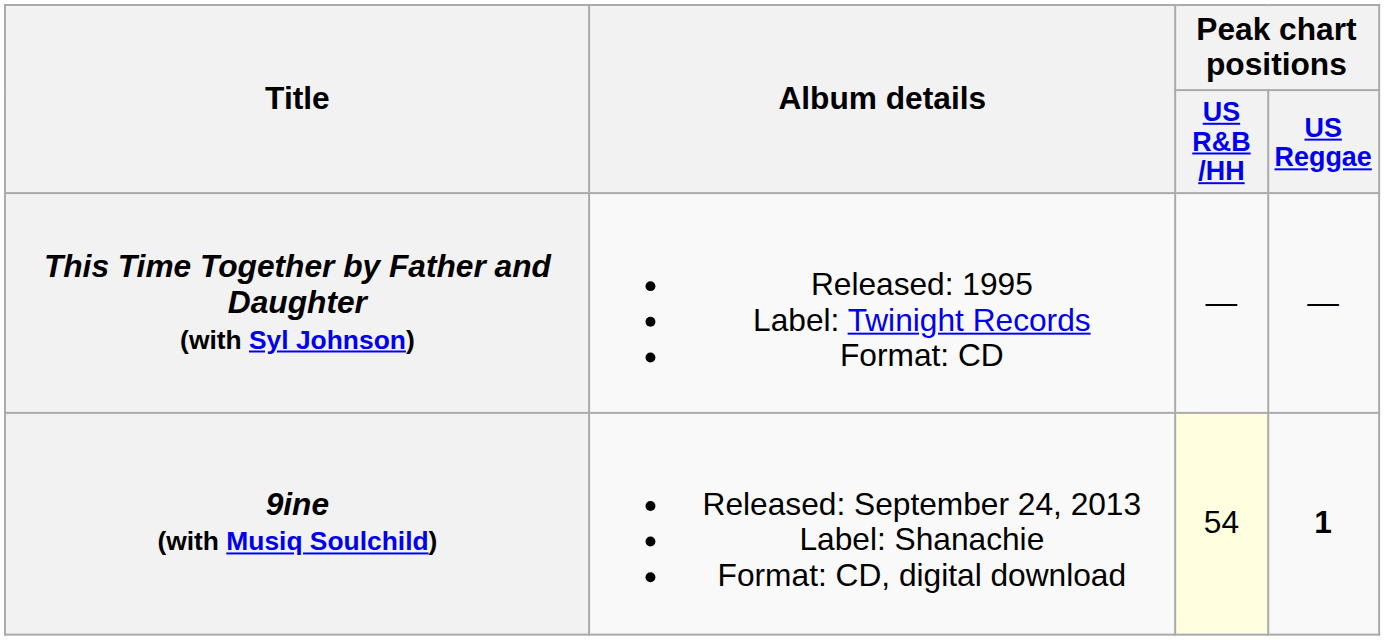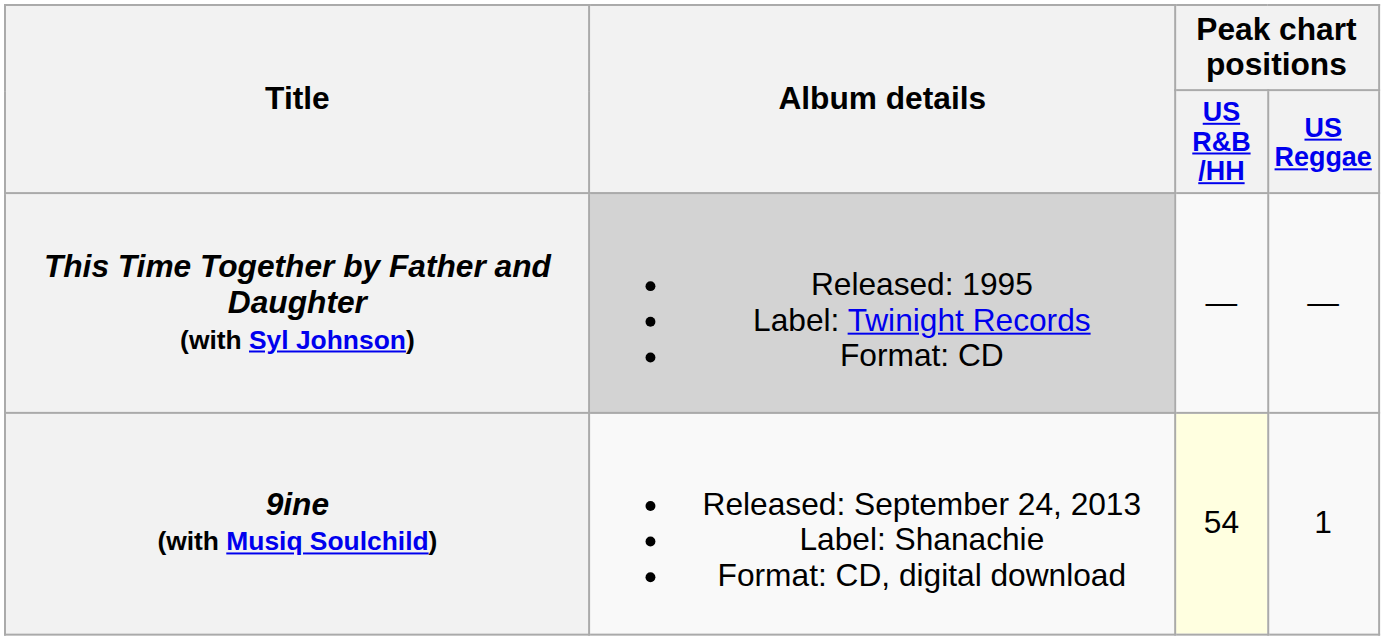(882, 321) no background -> (882, 321) lightgrey background
(1323, 523) bold -> (1323, 523) normal
